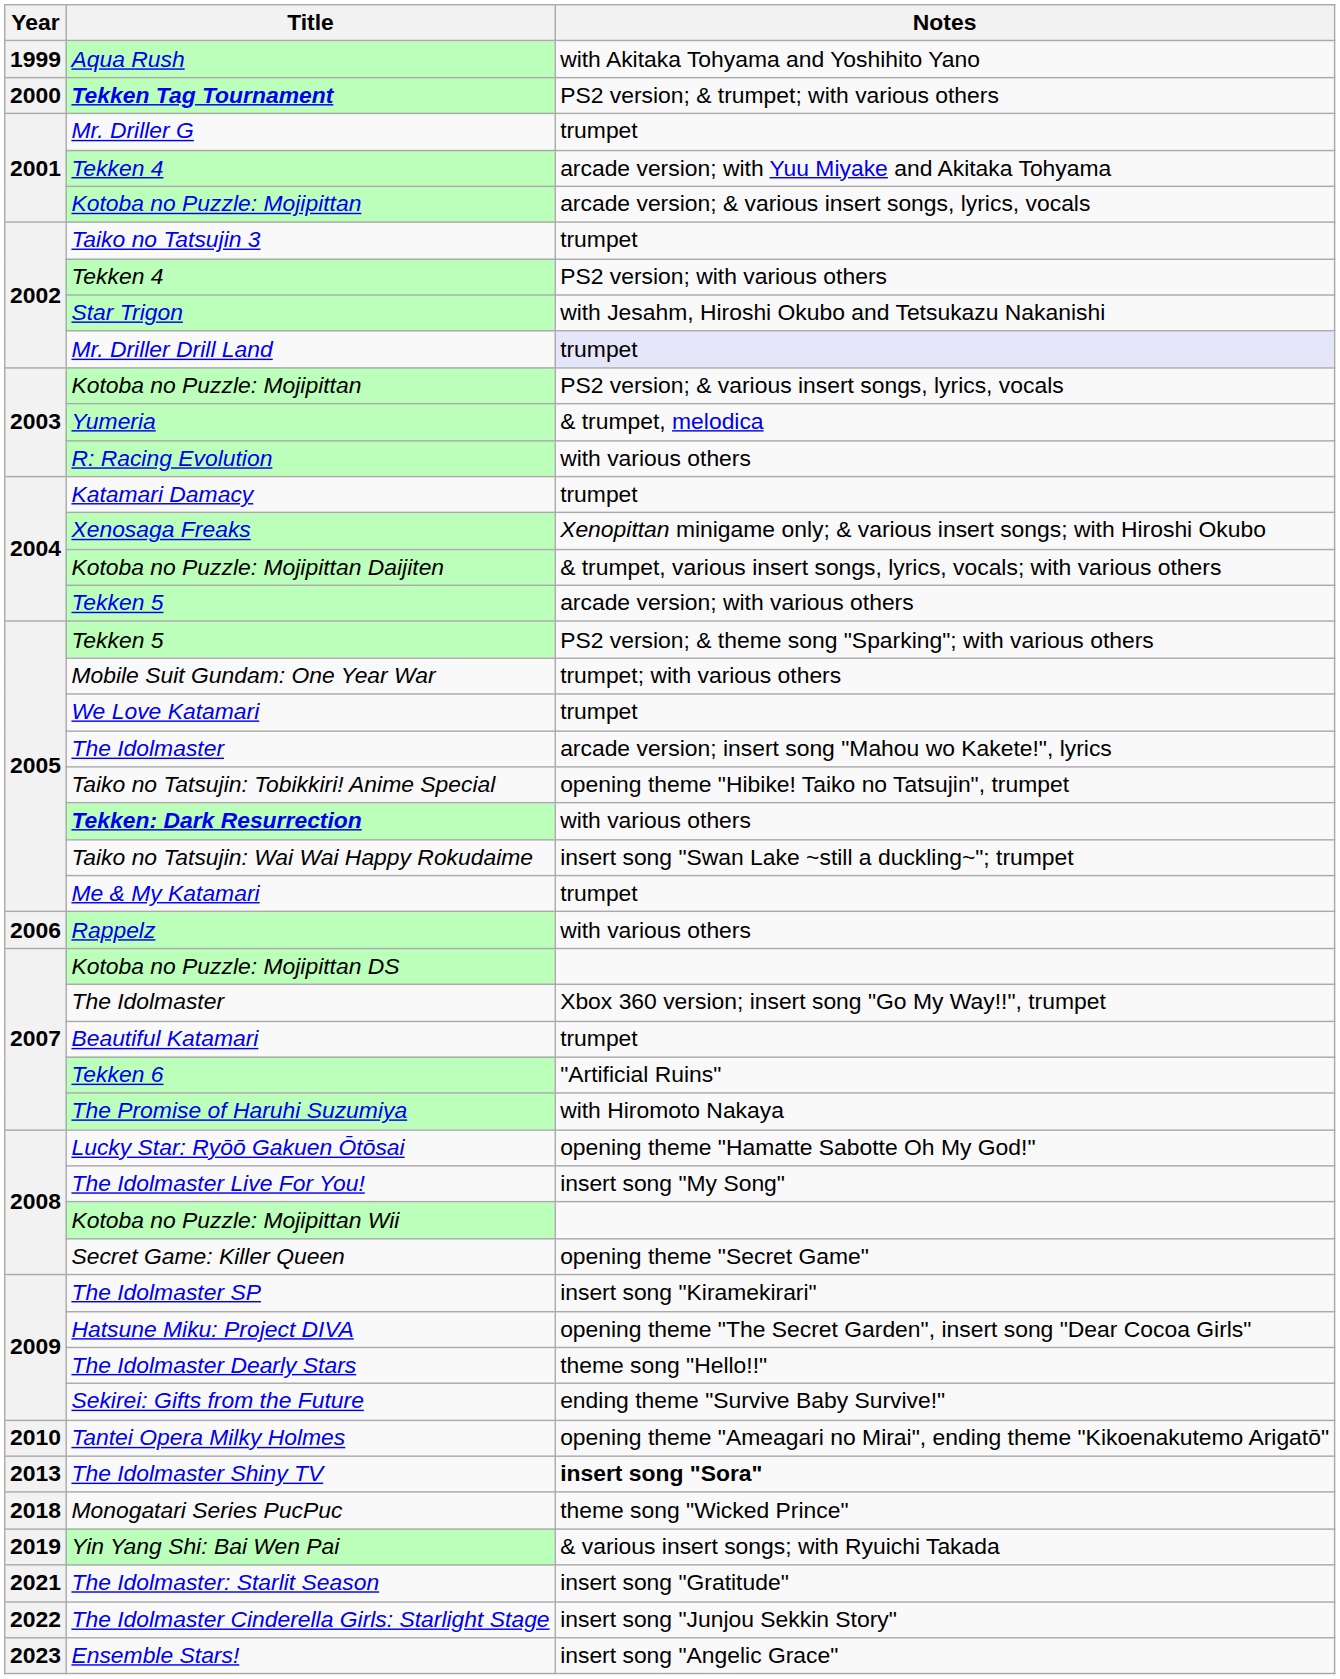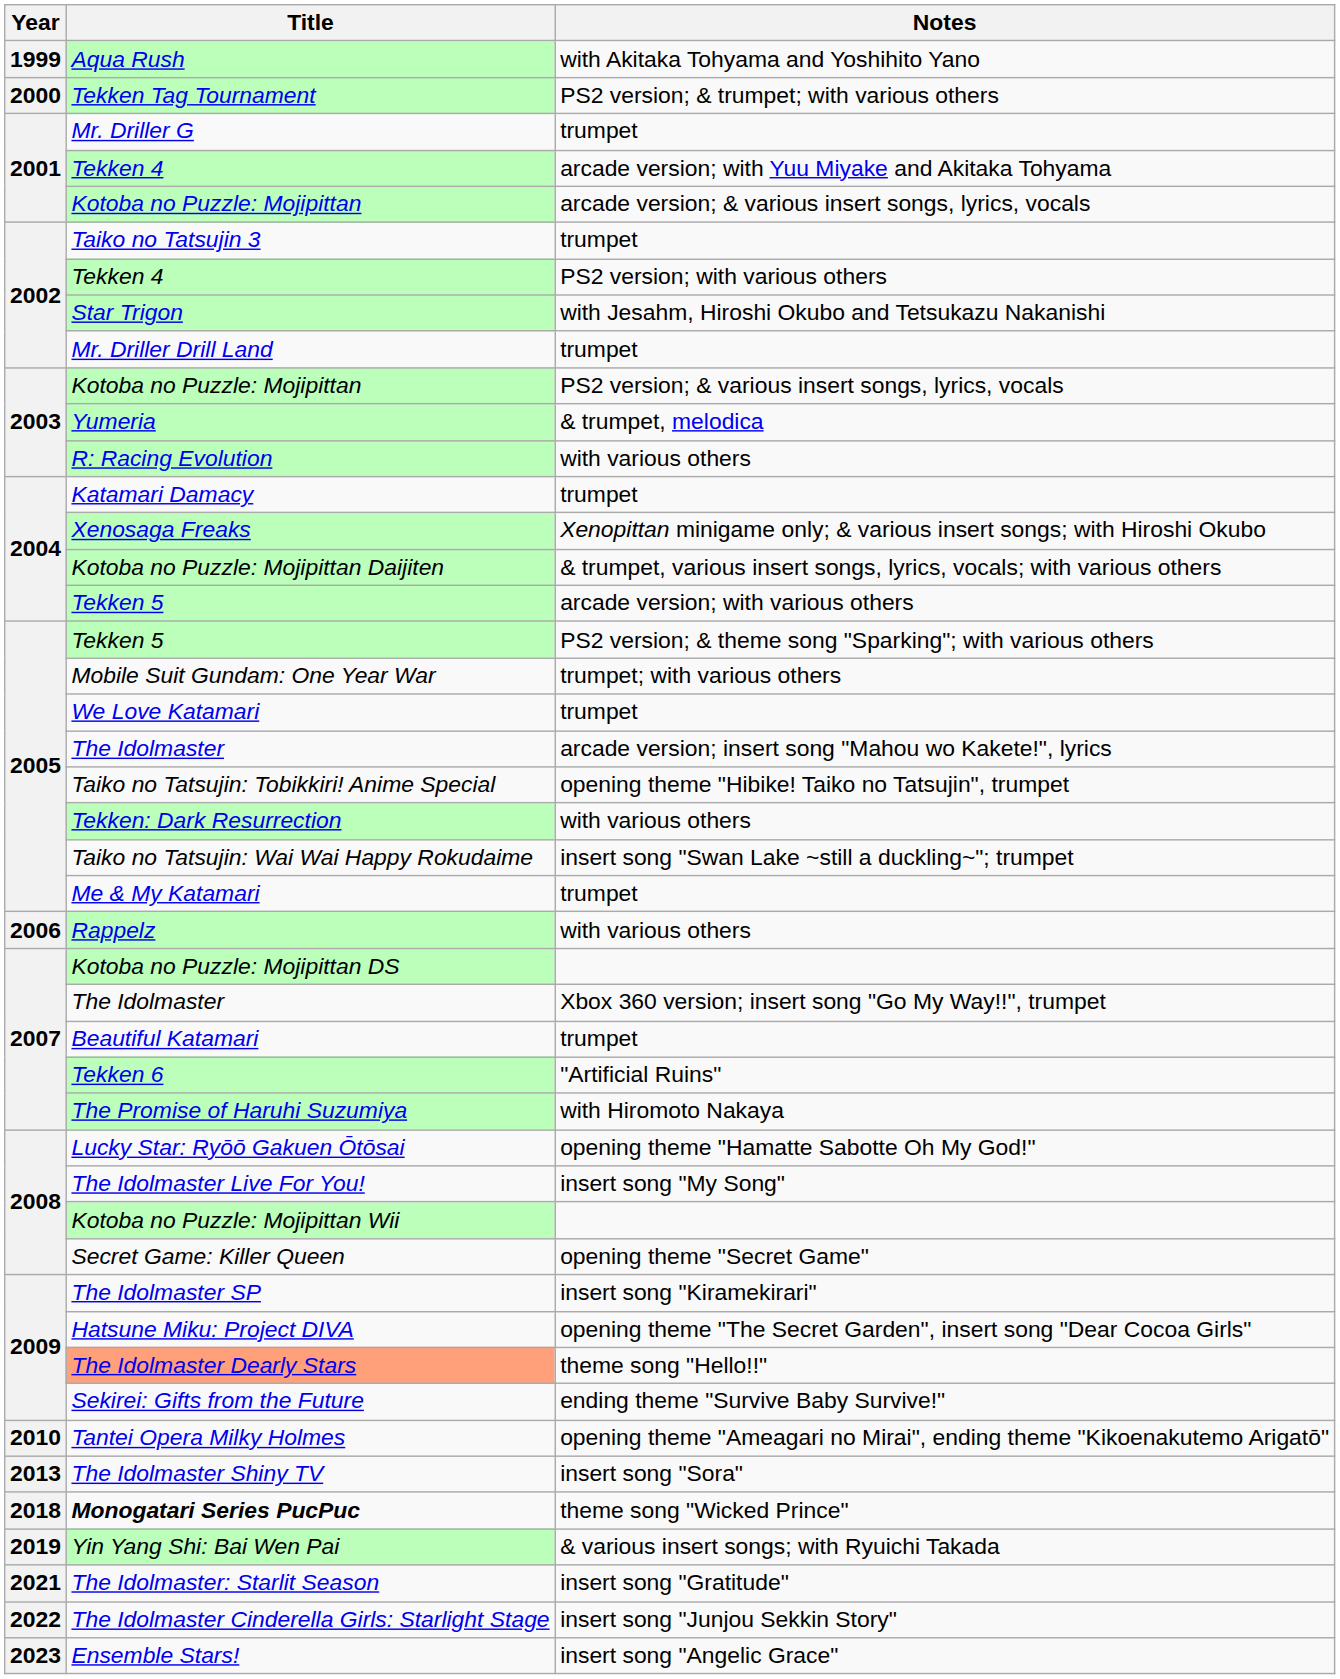(202, 95) bold -> (194, 95) normal
(599, 349) lavender background -> (599, 349) no background
(217, 820) bold -> (206, 820) normal
(214, 1365) no background -> (214, 1365) lightsalmon background
(661, 1474) bold -> (652, 1474) normal
(207, 1510) normal -> (216, 1510) bold
